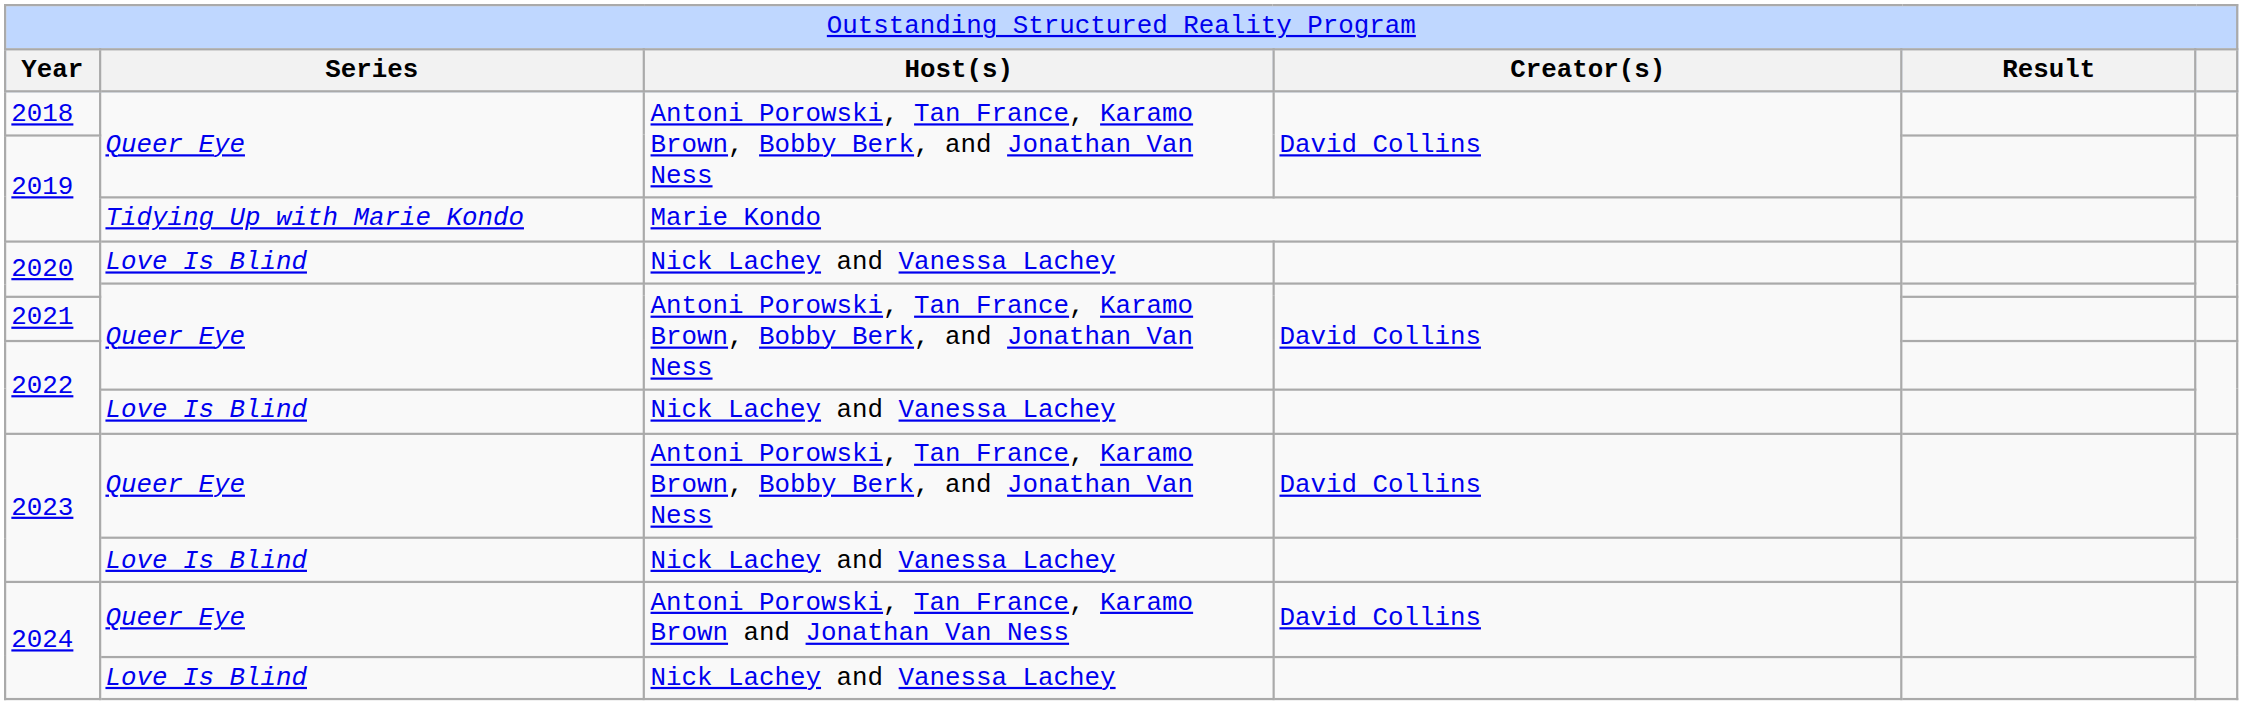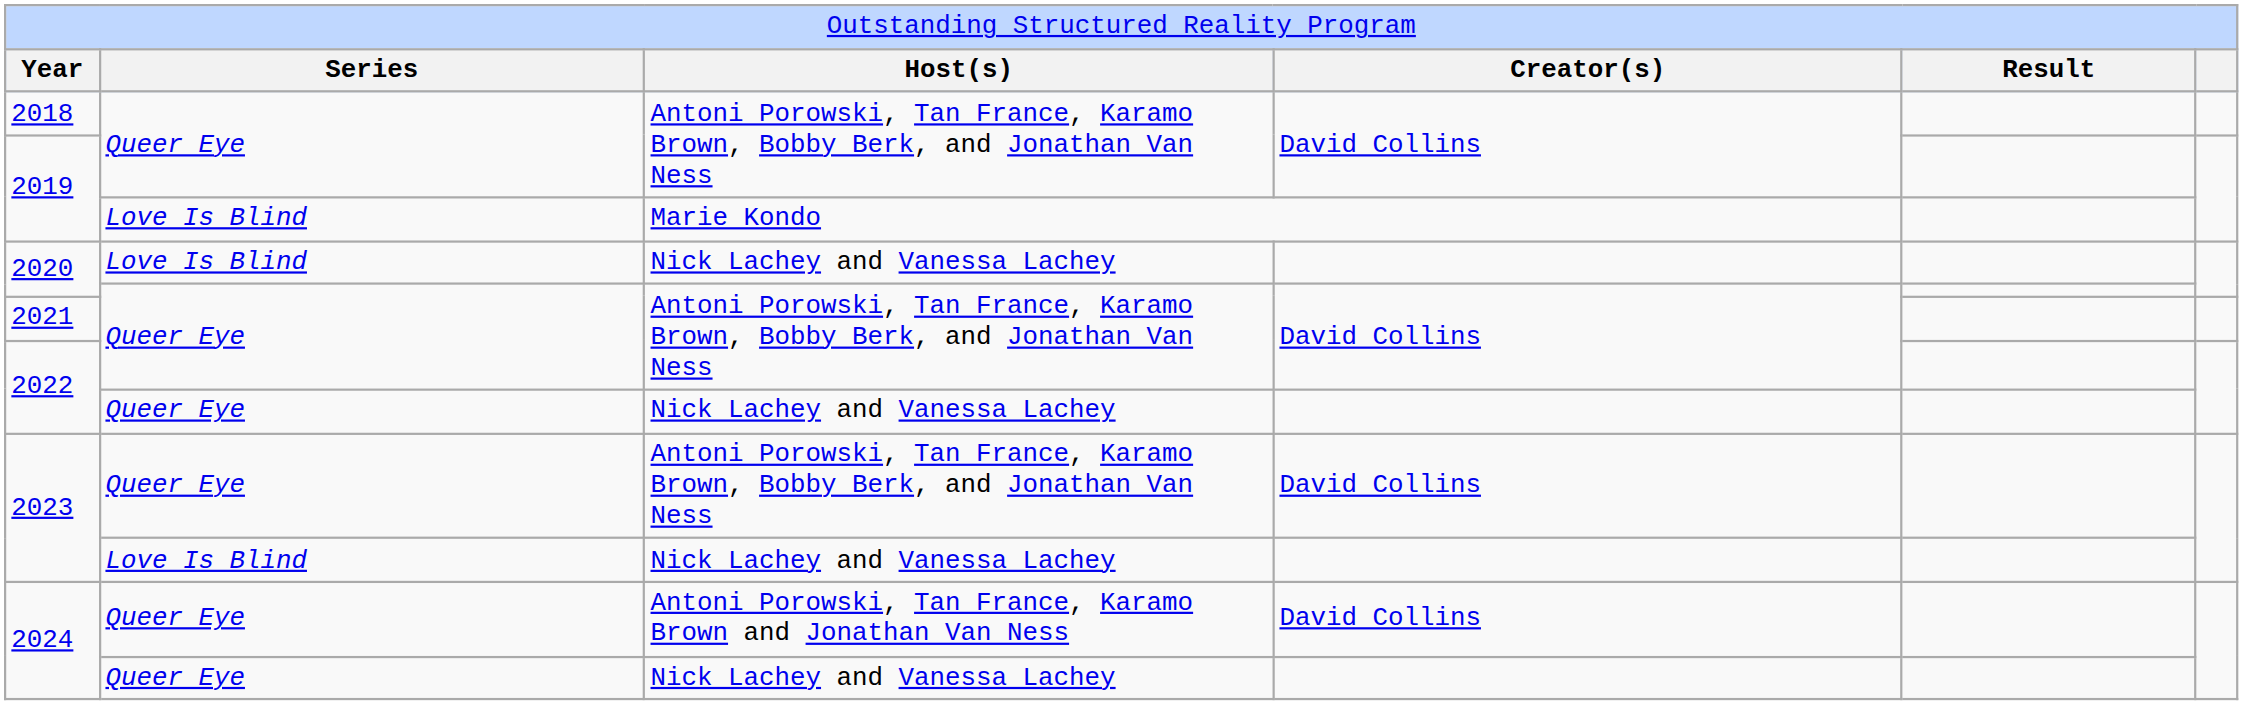(315, 219) Tidying Up with Marie Kondo -> (206, 219) Love Is Blind
(206, 411) Love Is Blind -> (175, 411) Queer Eye
(206, 677) Love Is Blind -> (175, 677) Queer Eye
